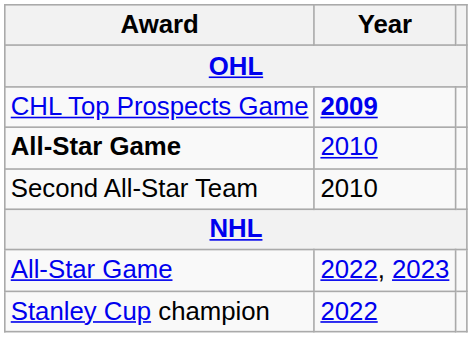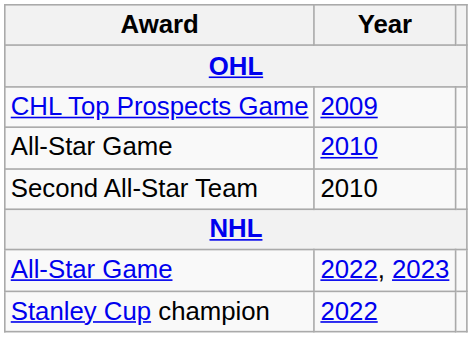(349, 106) bold -> (349, 106) normal
(96, 147) bold -> (92, 147) normal
